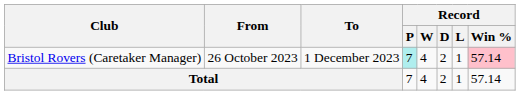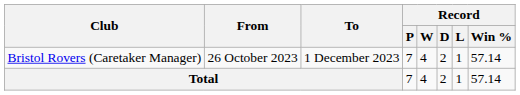(409, 57) paleturquoise background -> (409, 57) no background
(486, 57) pink background -> (486, 57) no background
